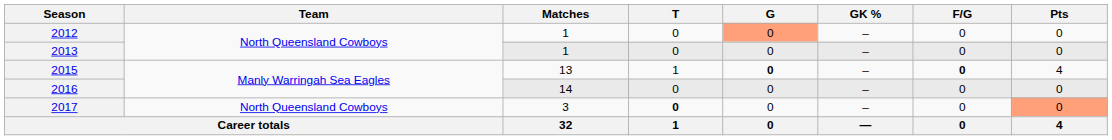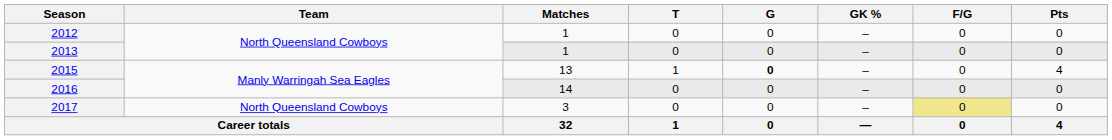(770, 33) lightsalmon background -> (770, 33) no background
(962, 70) bold -> (962, 70) normal
(676, 107) bold -> (676, 107) normal
(962, 107) no background -> (962, 107) khaki background
(1059, 107) lightsalmon background -> (1059, 107) no background
